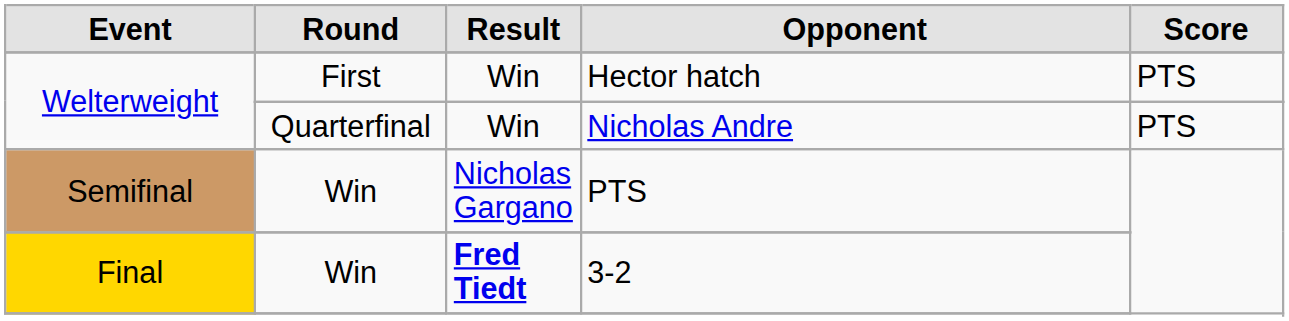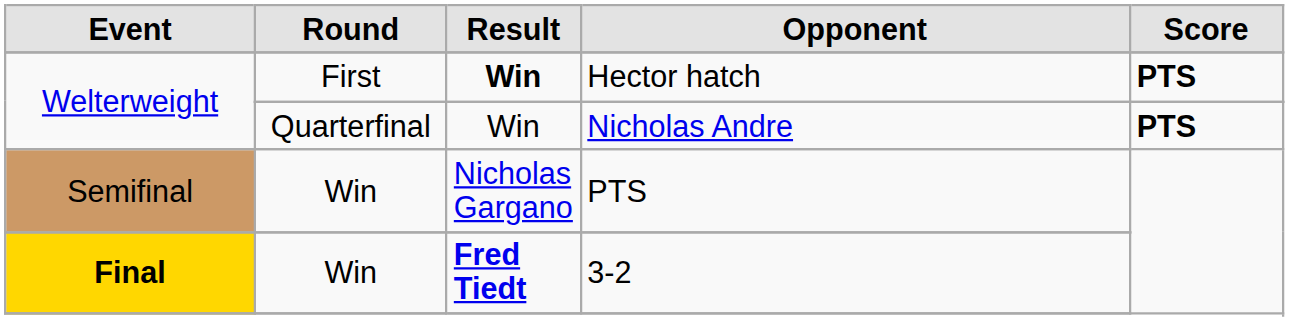(513, 77) normal -> (513, 77) bold
(1166, 77) normal -> (1166, 77) bold
(1166, 125) normal -> (1166, 125) bold
(130, 272) normal -> (130, 272) bold
